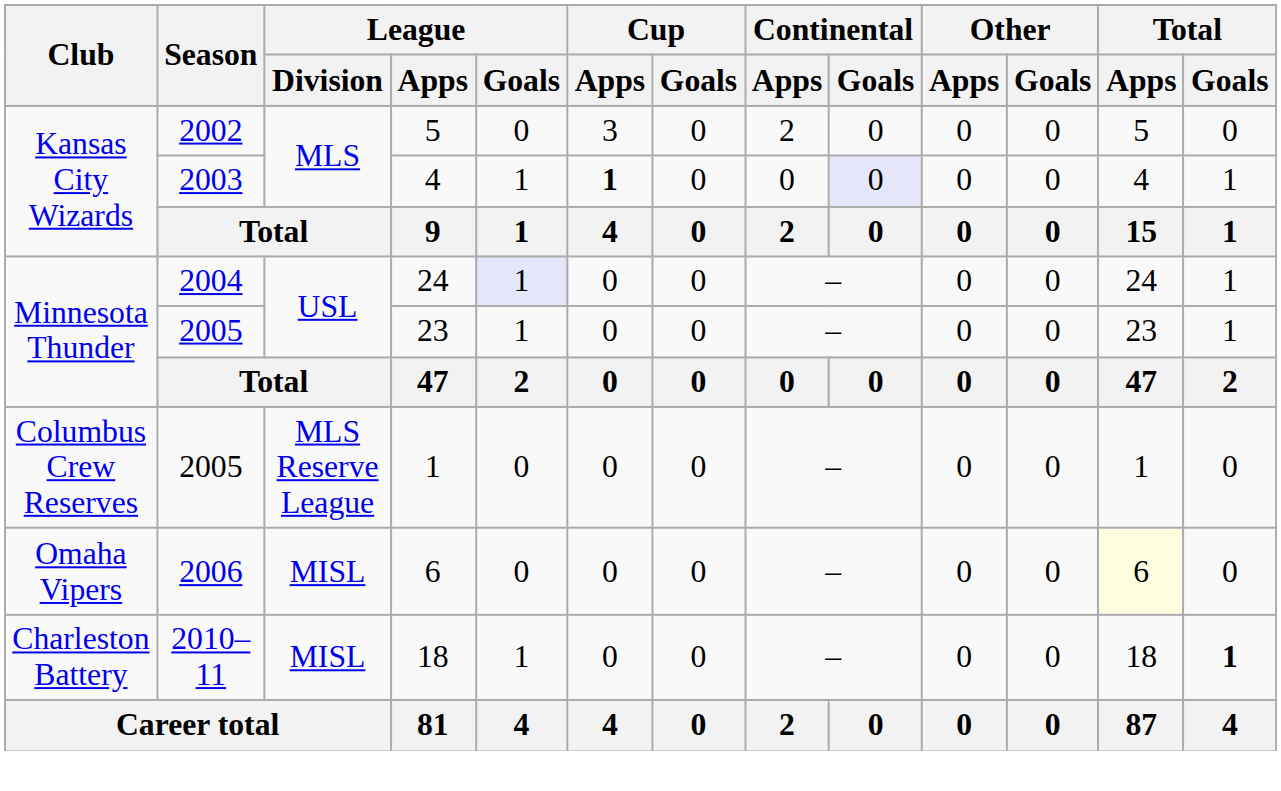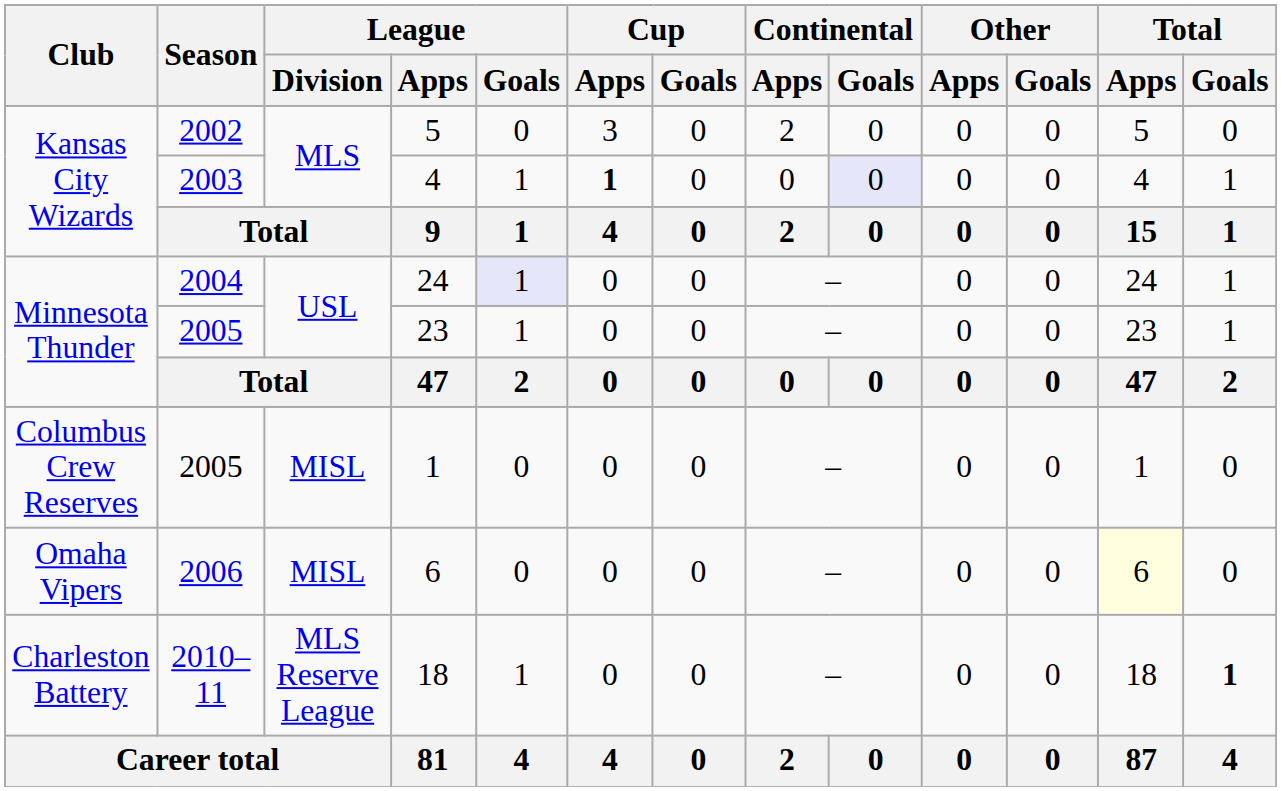(328, 467) MLS Reserve League -> (328, 467) MISL
(328, 656) MISL -> (328, 674) MLS Reserve League
